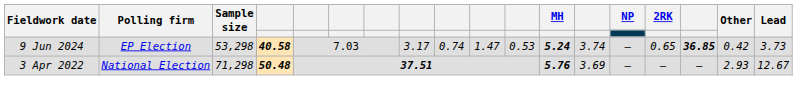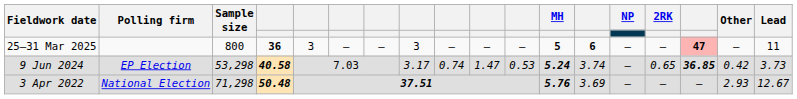+ row: (52, 47)
